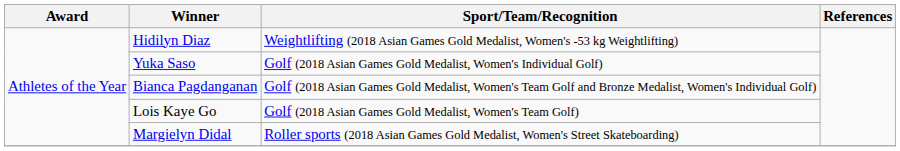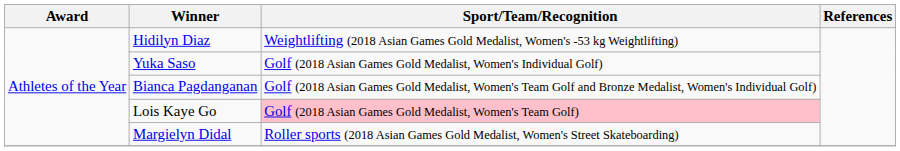(421, 110) no background -> (421, 110) pink background
